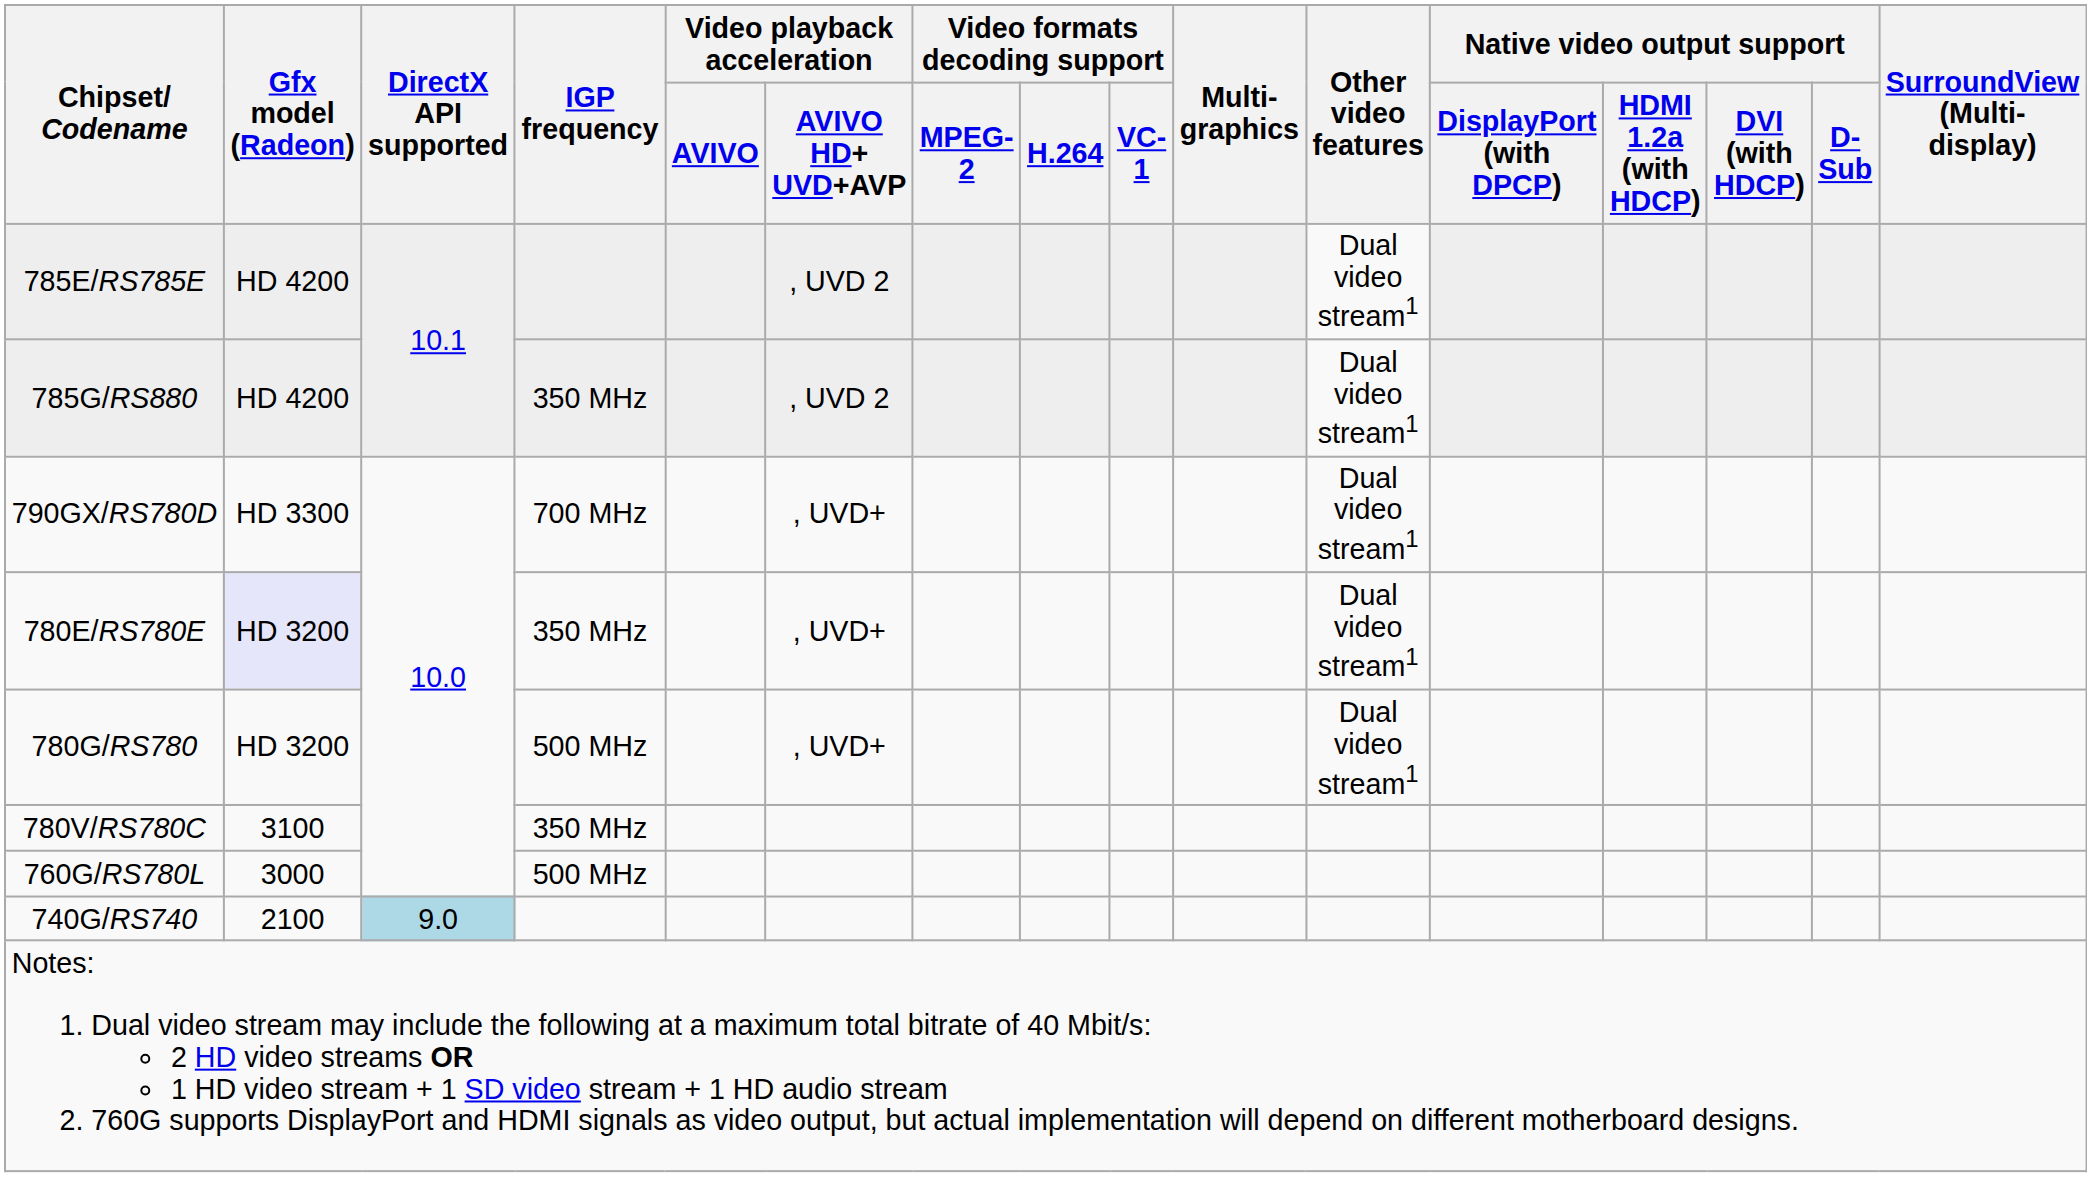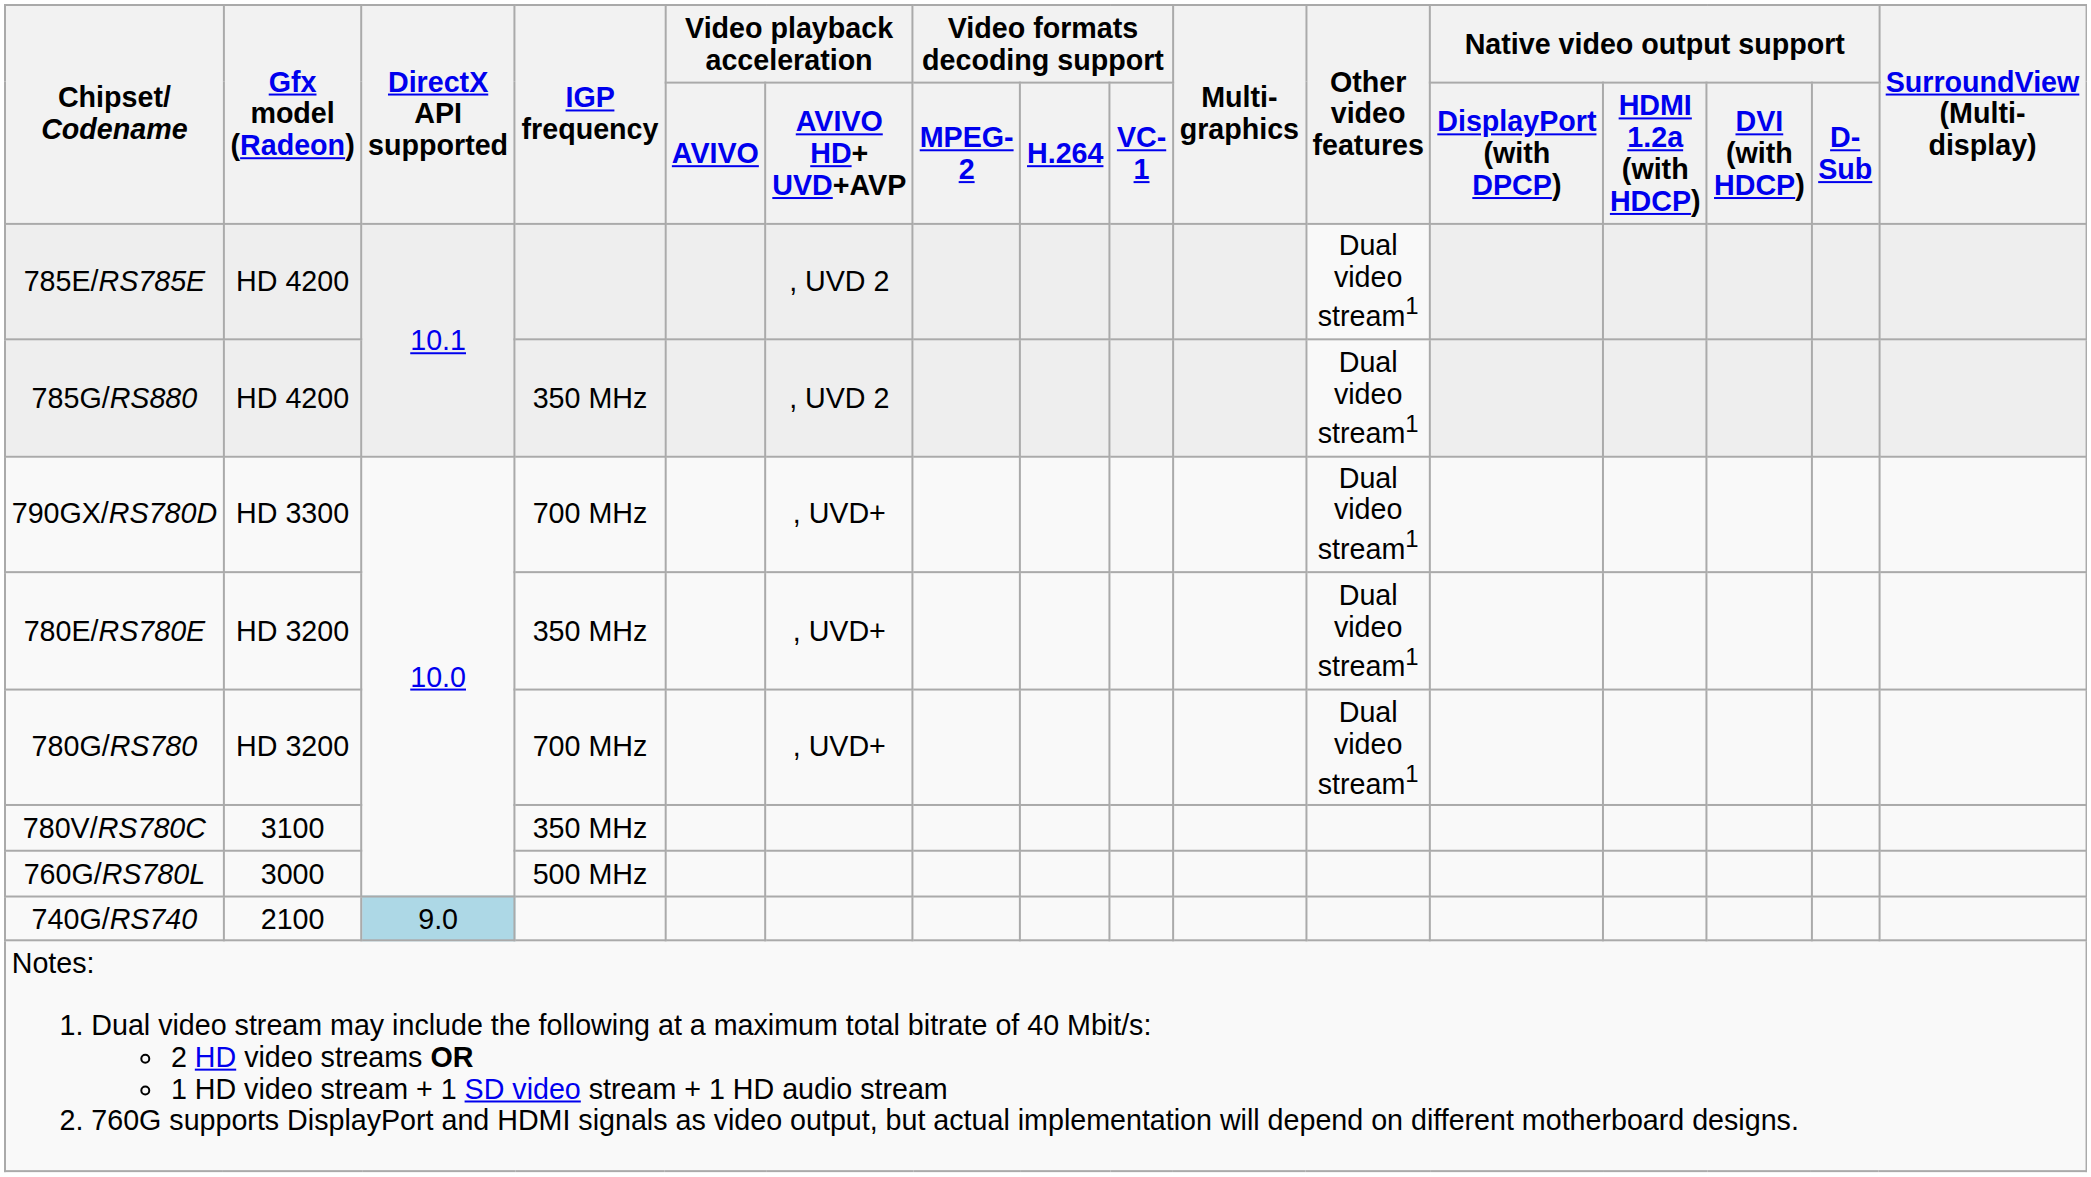(293, 631) lavender background -> (293, 631) no background
(590, 748) 500 MHz -> (590, 748) 700 MHz
